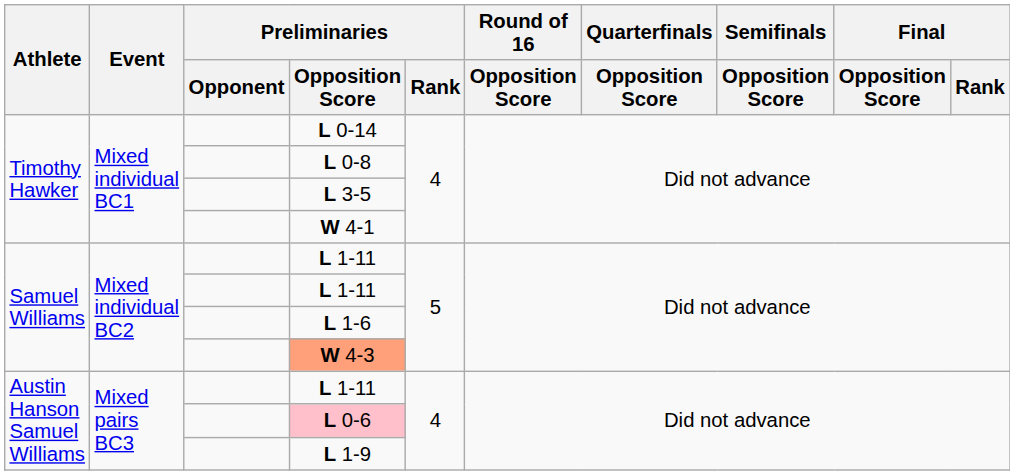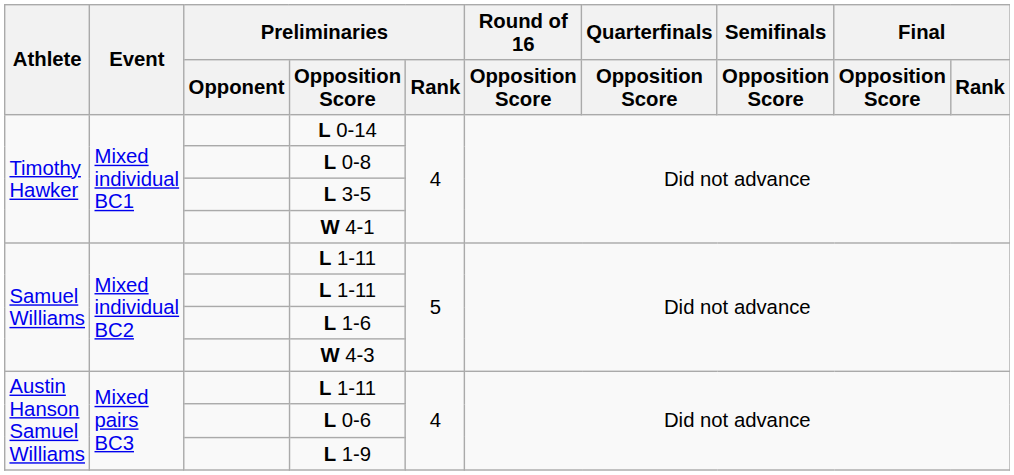(347, 355) lightsalmon background -> (347, 355) no background
(347, 421) pink background -> (347, 421) no background
